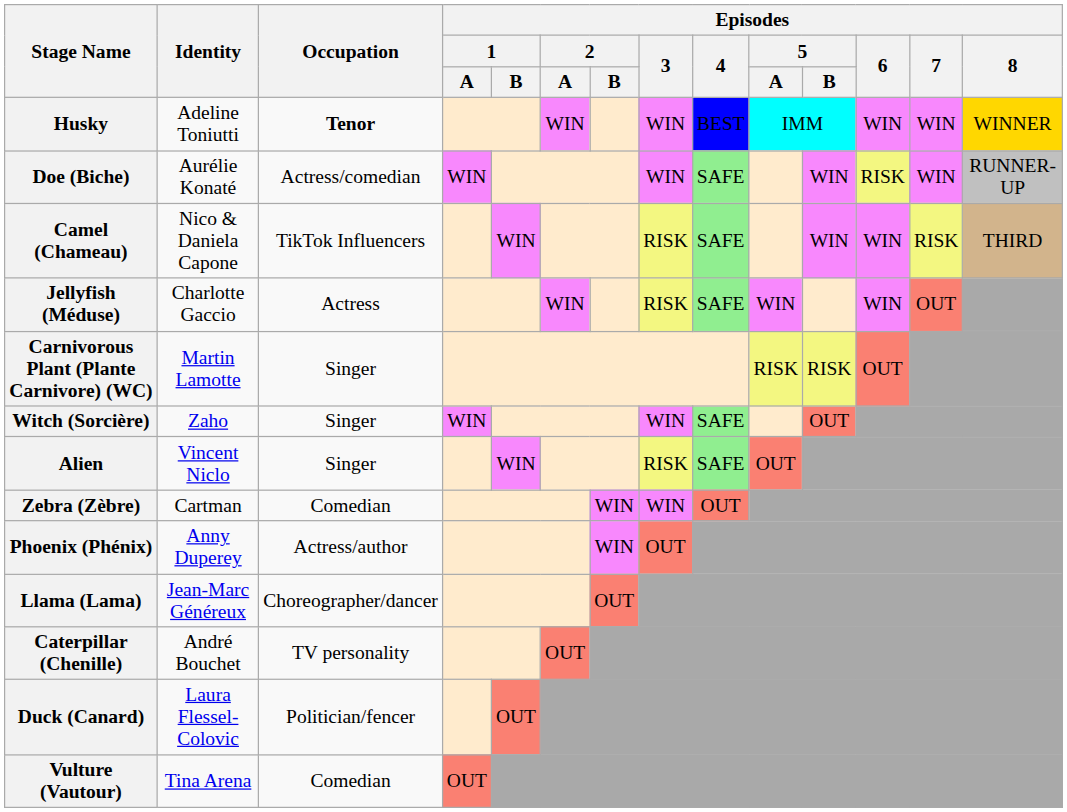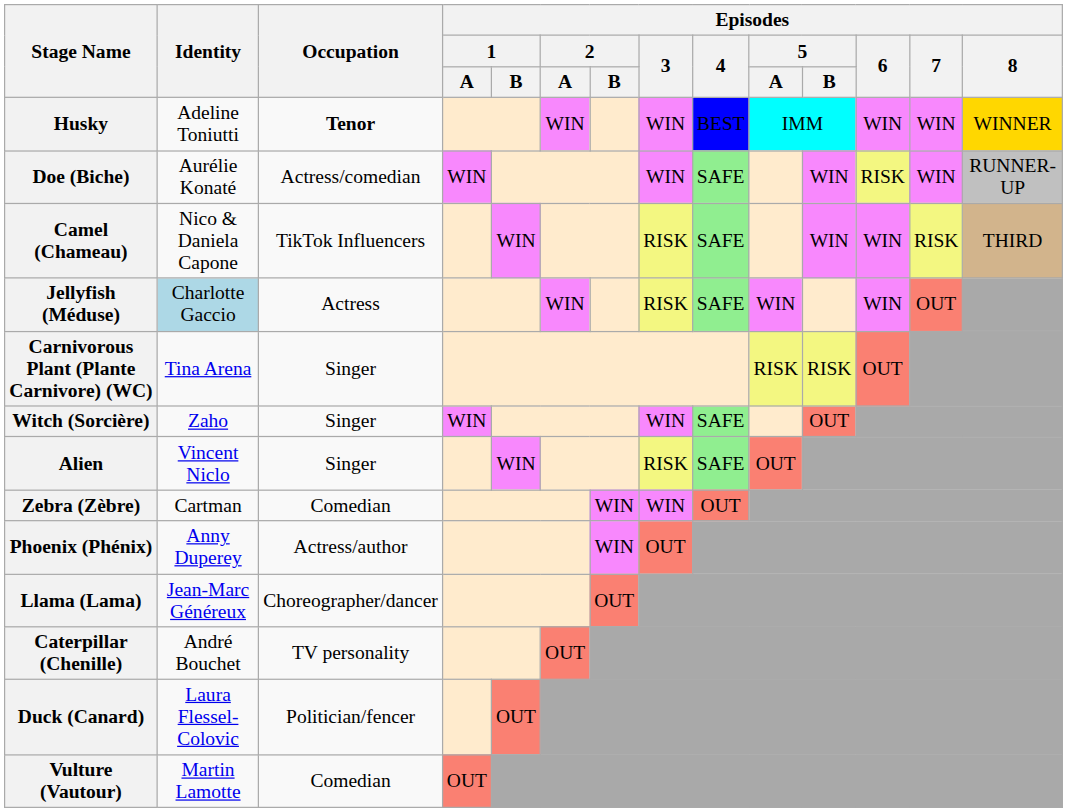(208, 304) no background -> (208, 304) lightblue background
(208, 368) Martin Lamotte -> (208, 368) Tina Arena
(208, 780) Tina Arena -> (208, 780) Martin Lamotte
